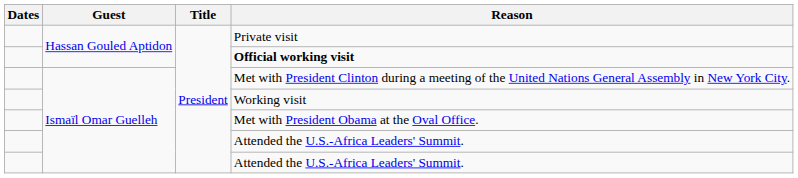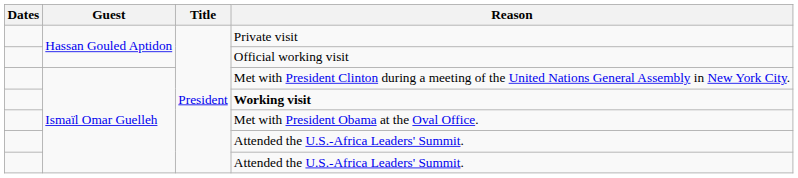(294, 57) bold -> (291, 57) normal
(270, 99) normal -> (272, 99) bold
